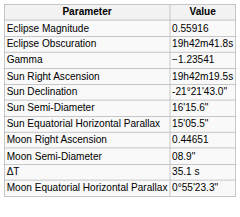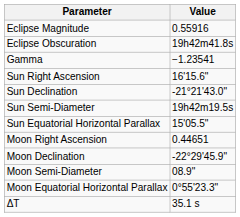(203, 76) 19h42m19.5s -> (190, 76) 16'15.6"
(190, 108) 16'15.6" -> (203, 108) 19h42m19.5s
+ row: (46, 156)
rows swapped: (87, 188) <-> (13, 172)
